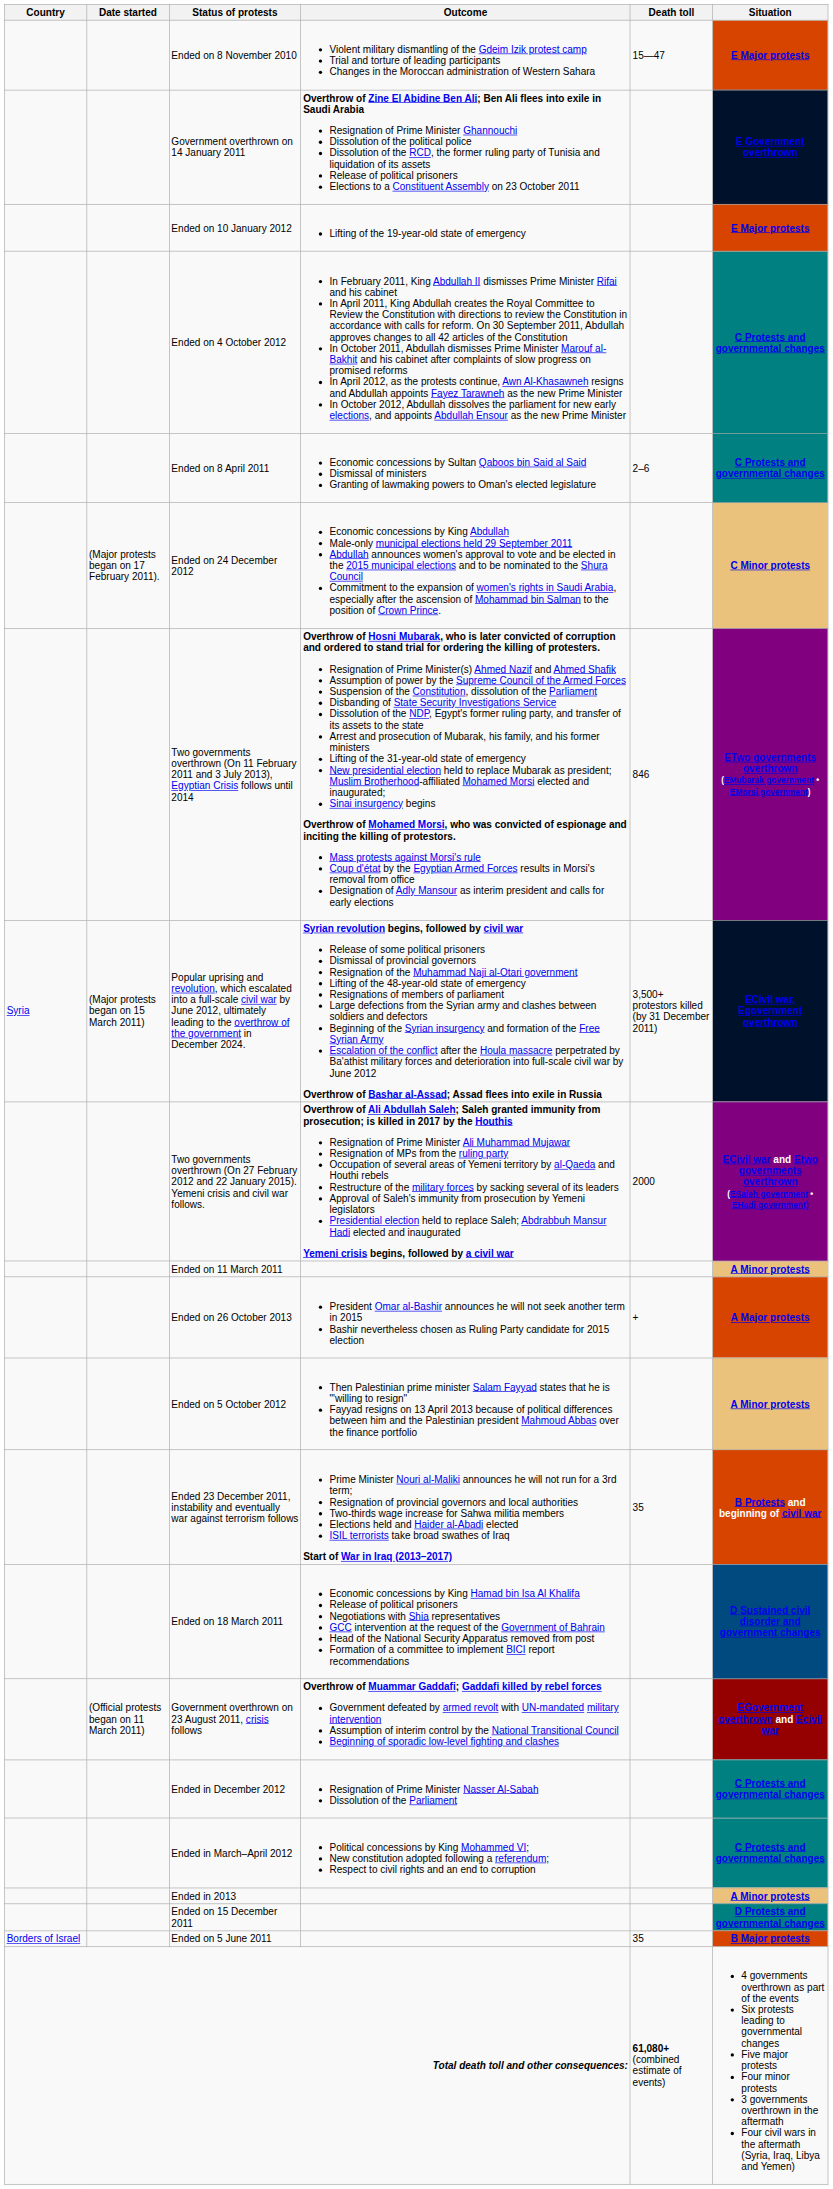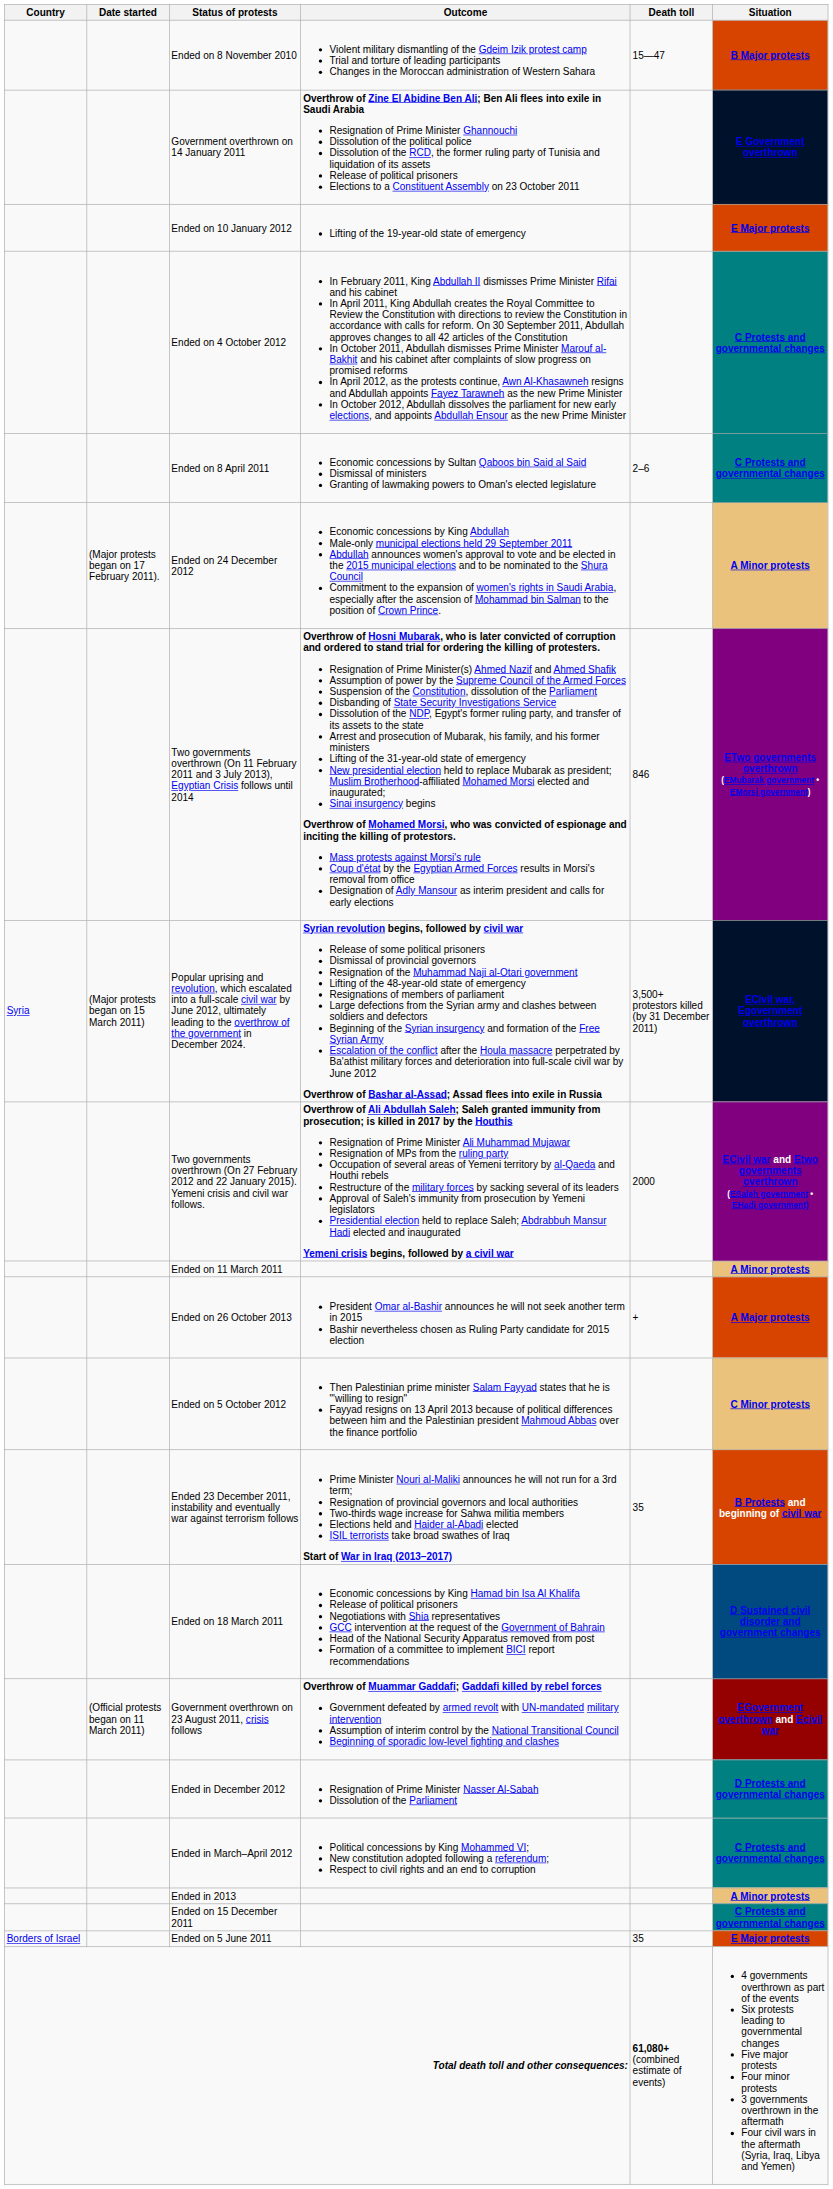(770, 55) E Major protests -> (770, 55) B Major protests
(770, 566) C Minor protests -> (770, 566) A Minor protests
(770, 1404) A Minor protests -> (770, 1404) C Minor protests
(770, 1789) C Protests and governmental changes -> (770, 1789) D Protests and governmental changes
(770, 1917) D Protests and governmental changes -> (770, 1917) C Protests and governmental changes
(770, 1939) B Major protests -> (770, 1939) E Major protests
